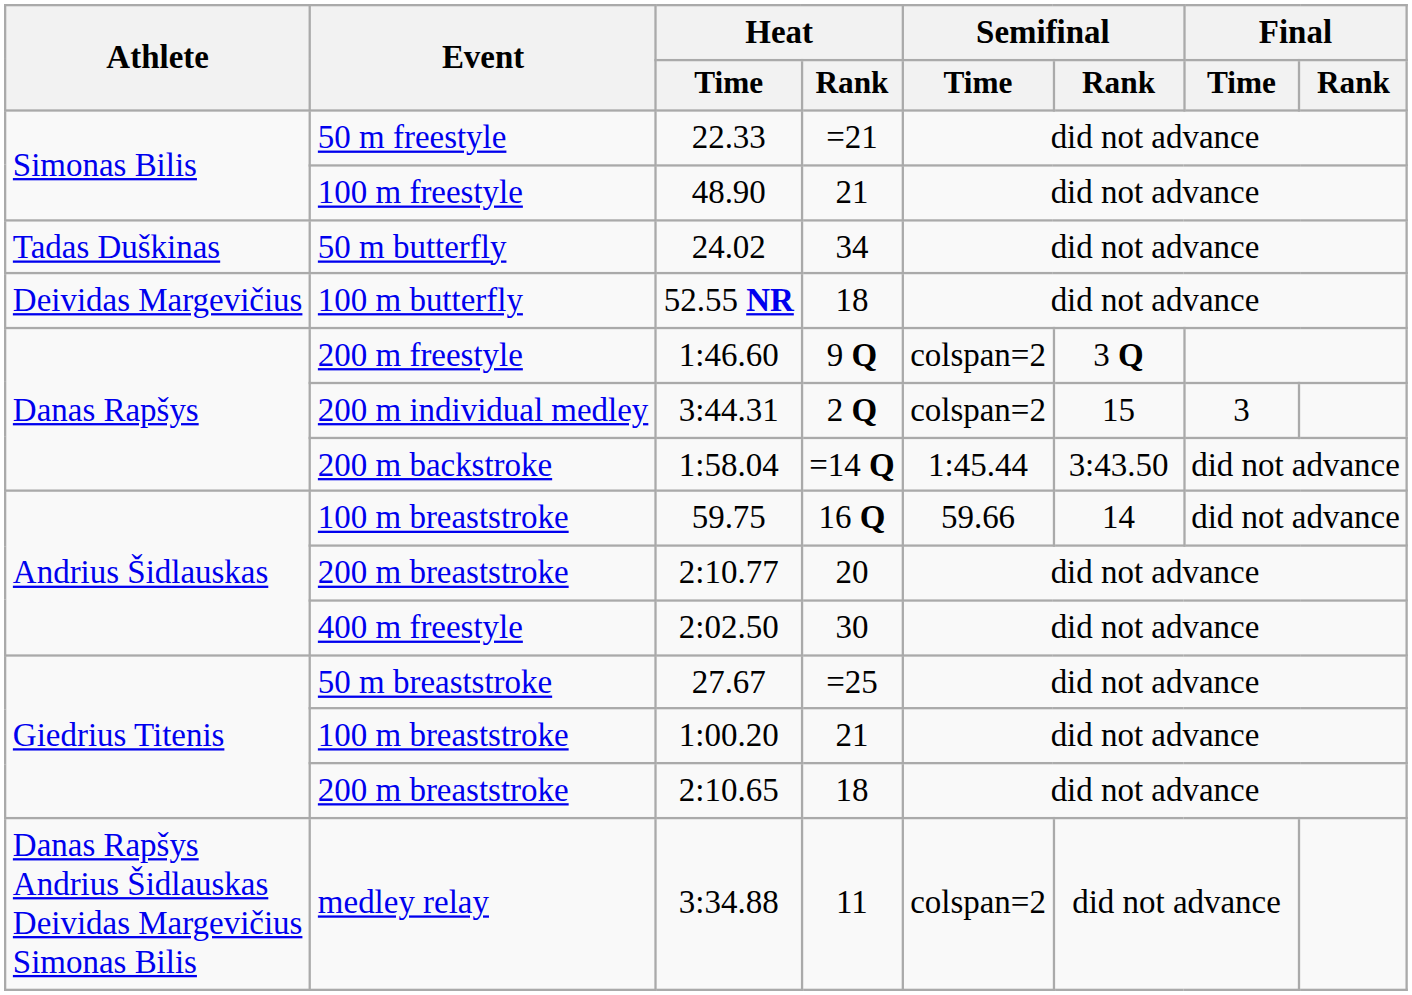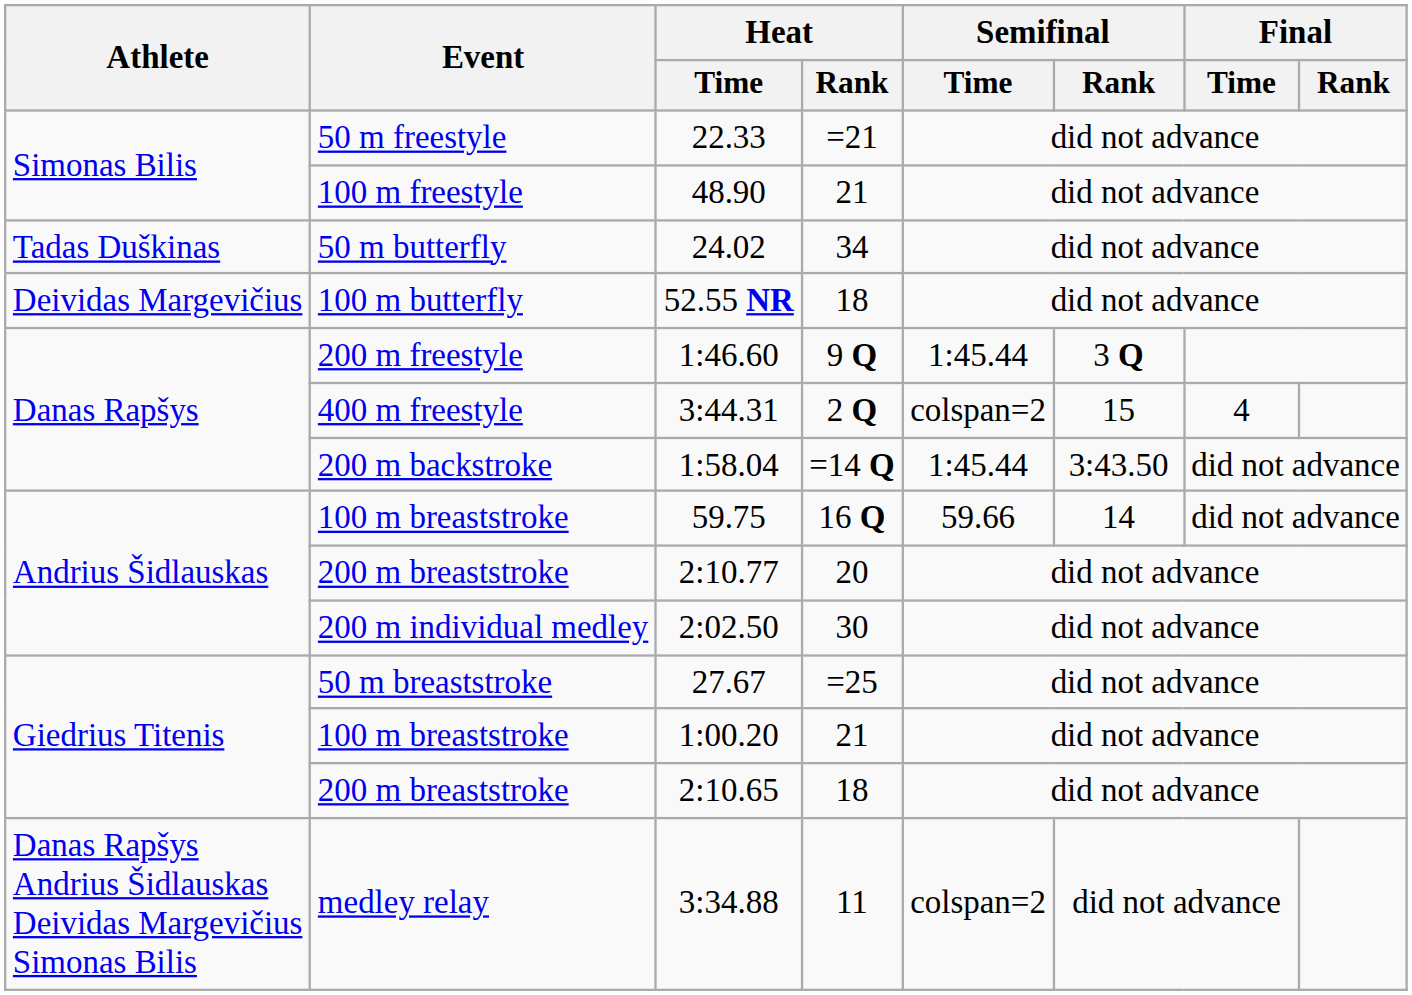(978, 355) colspan=2 -> (978, 355) 1:45.44
(483, 409) 200 m individual medley -> (420, 409) 400 m freestyle
(1241, 409) 3 -> (1241, 409) 4
(420, 627) 400 m freestyle -> (483, 627) 200 m individual medley
